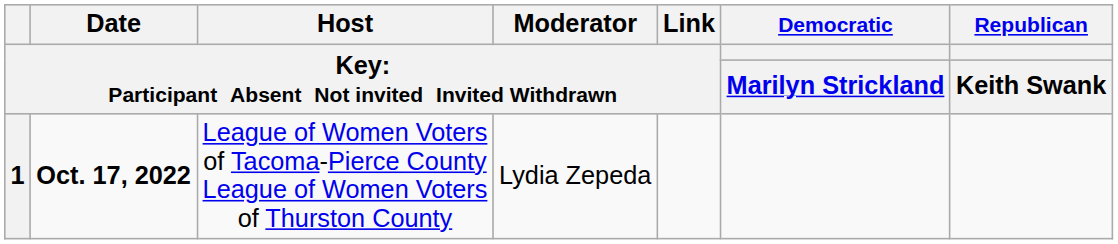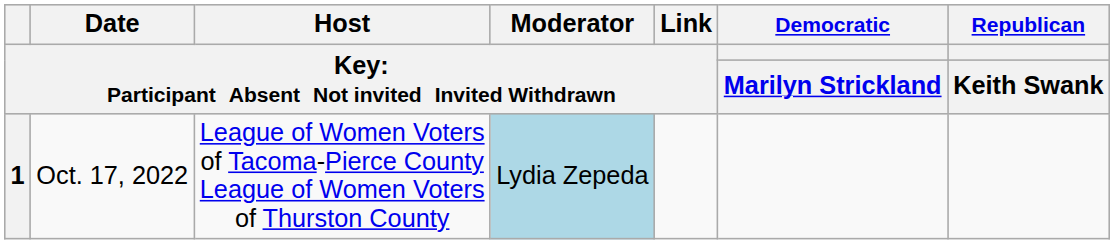(114, 175) bold -> (112, 175) normal
(575, 175) no background -> (572, 175) lightblue background
